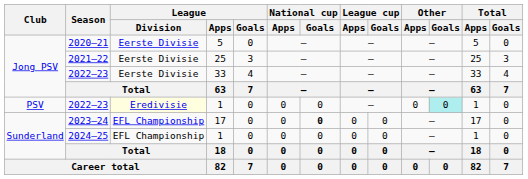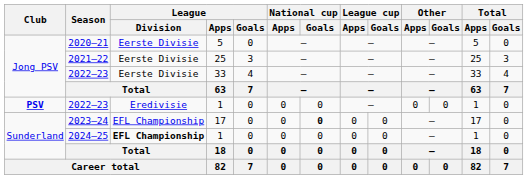(35, 105) normal -> (35, 105) bold
(159, 105) lightyellow background -> (159, 105) no background
(446, 105) paleturquoise background -> (446, 105) no background
(159, 136) normal -> (159, 136) bold
